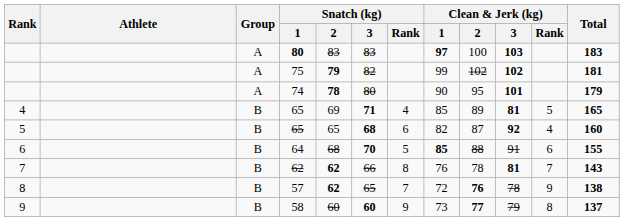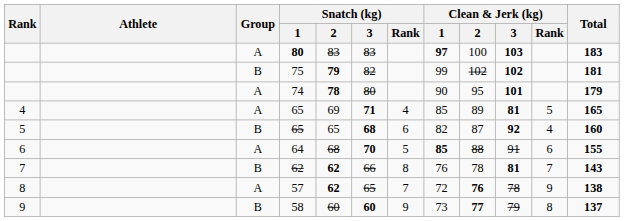(258, 71) A -> (258, 71) B
(258, 110) B -> (258, 110) A
(258, 149) B -> (258, 149) A
(258, 187) B -> (258, 187) A
